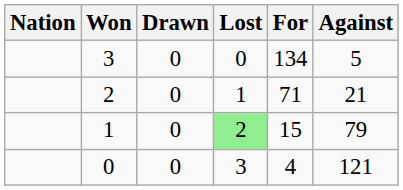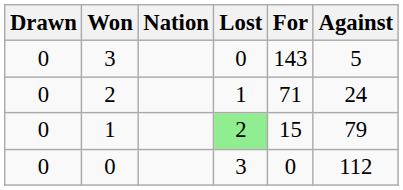columns swapped: (43, 22) <-> (175, 22)
(290, 58) 134 -> (290, 58) 143
(356, 94) 21 -> (356, 94) 24
(290, 166) 4 -> (290, 166) 0
(356, 166) 121 -> (356, 166) 112
